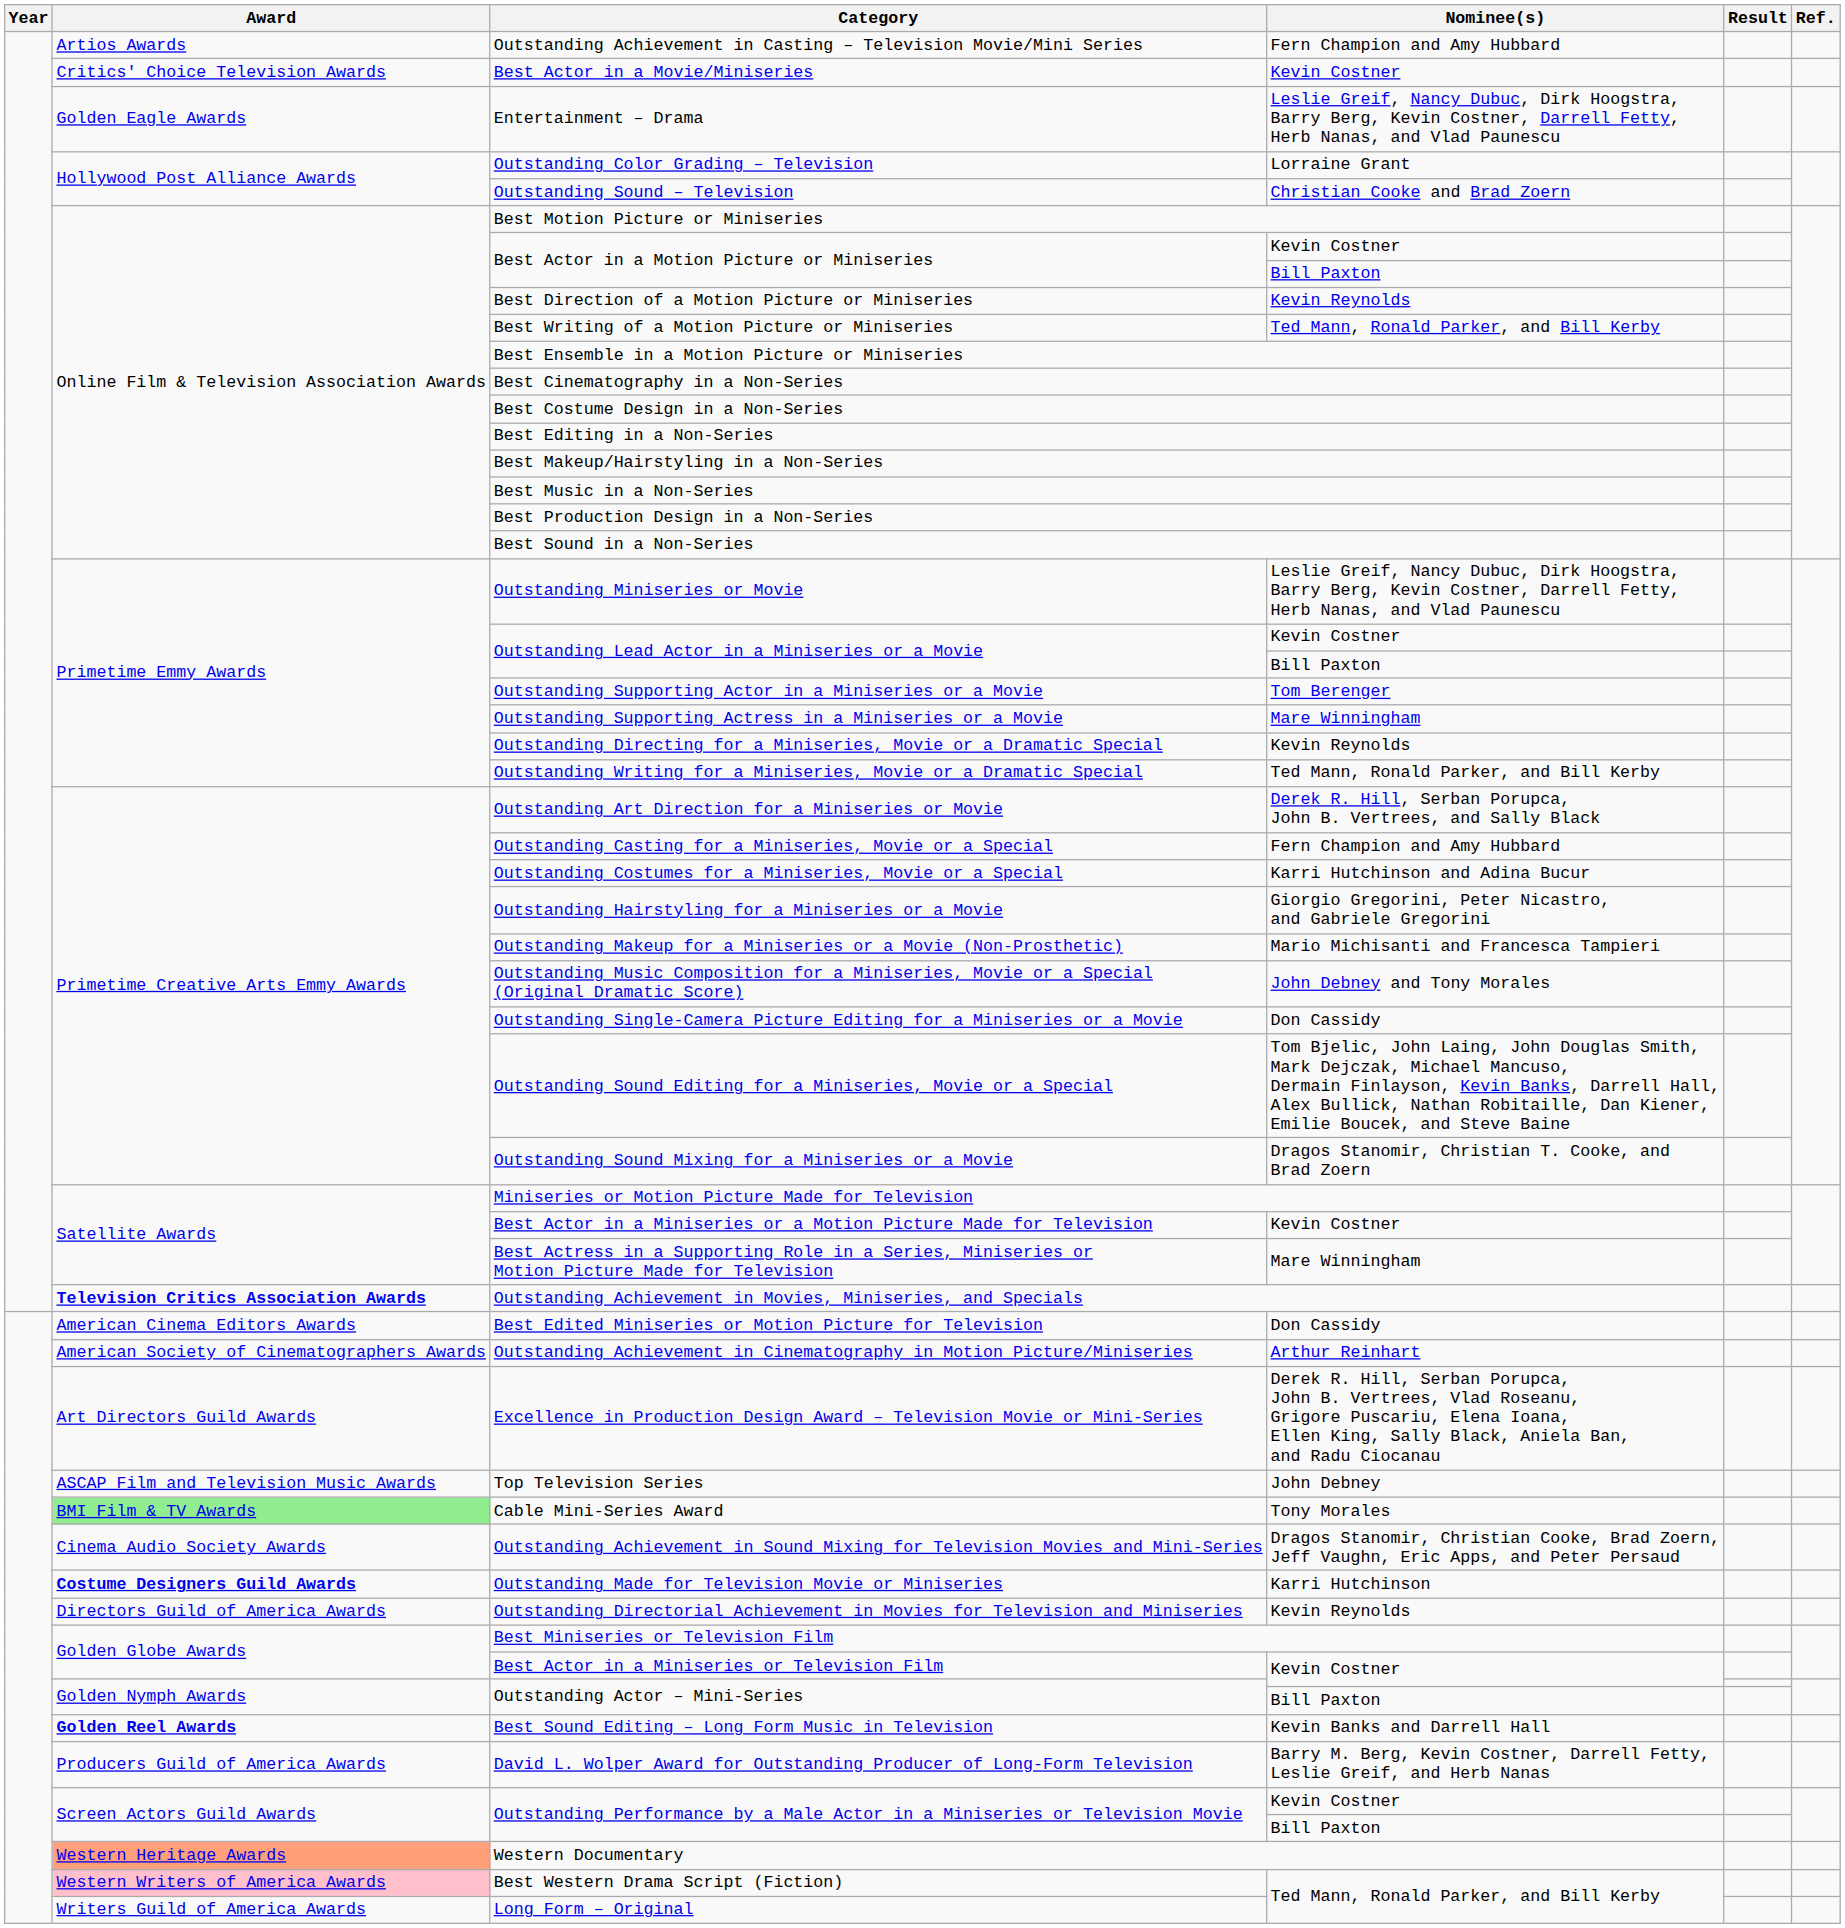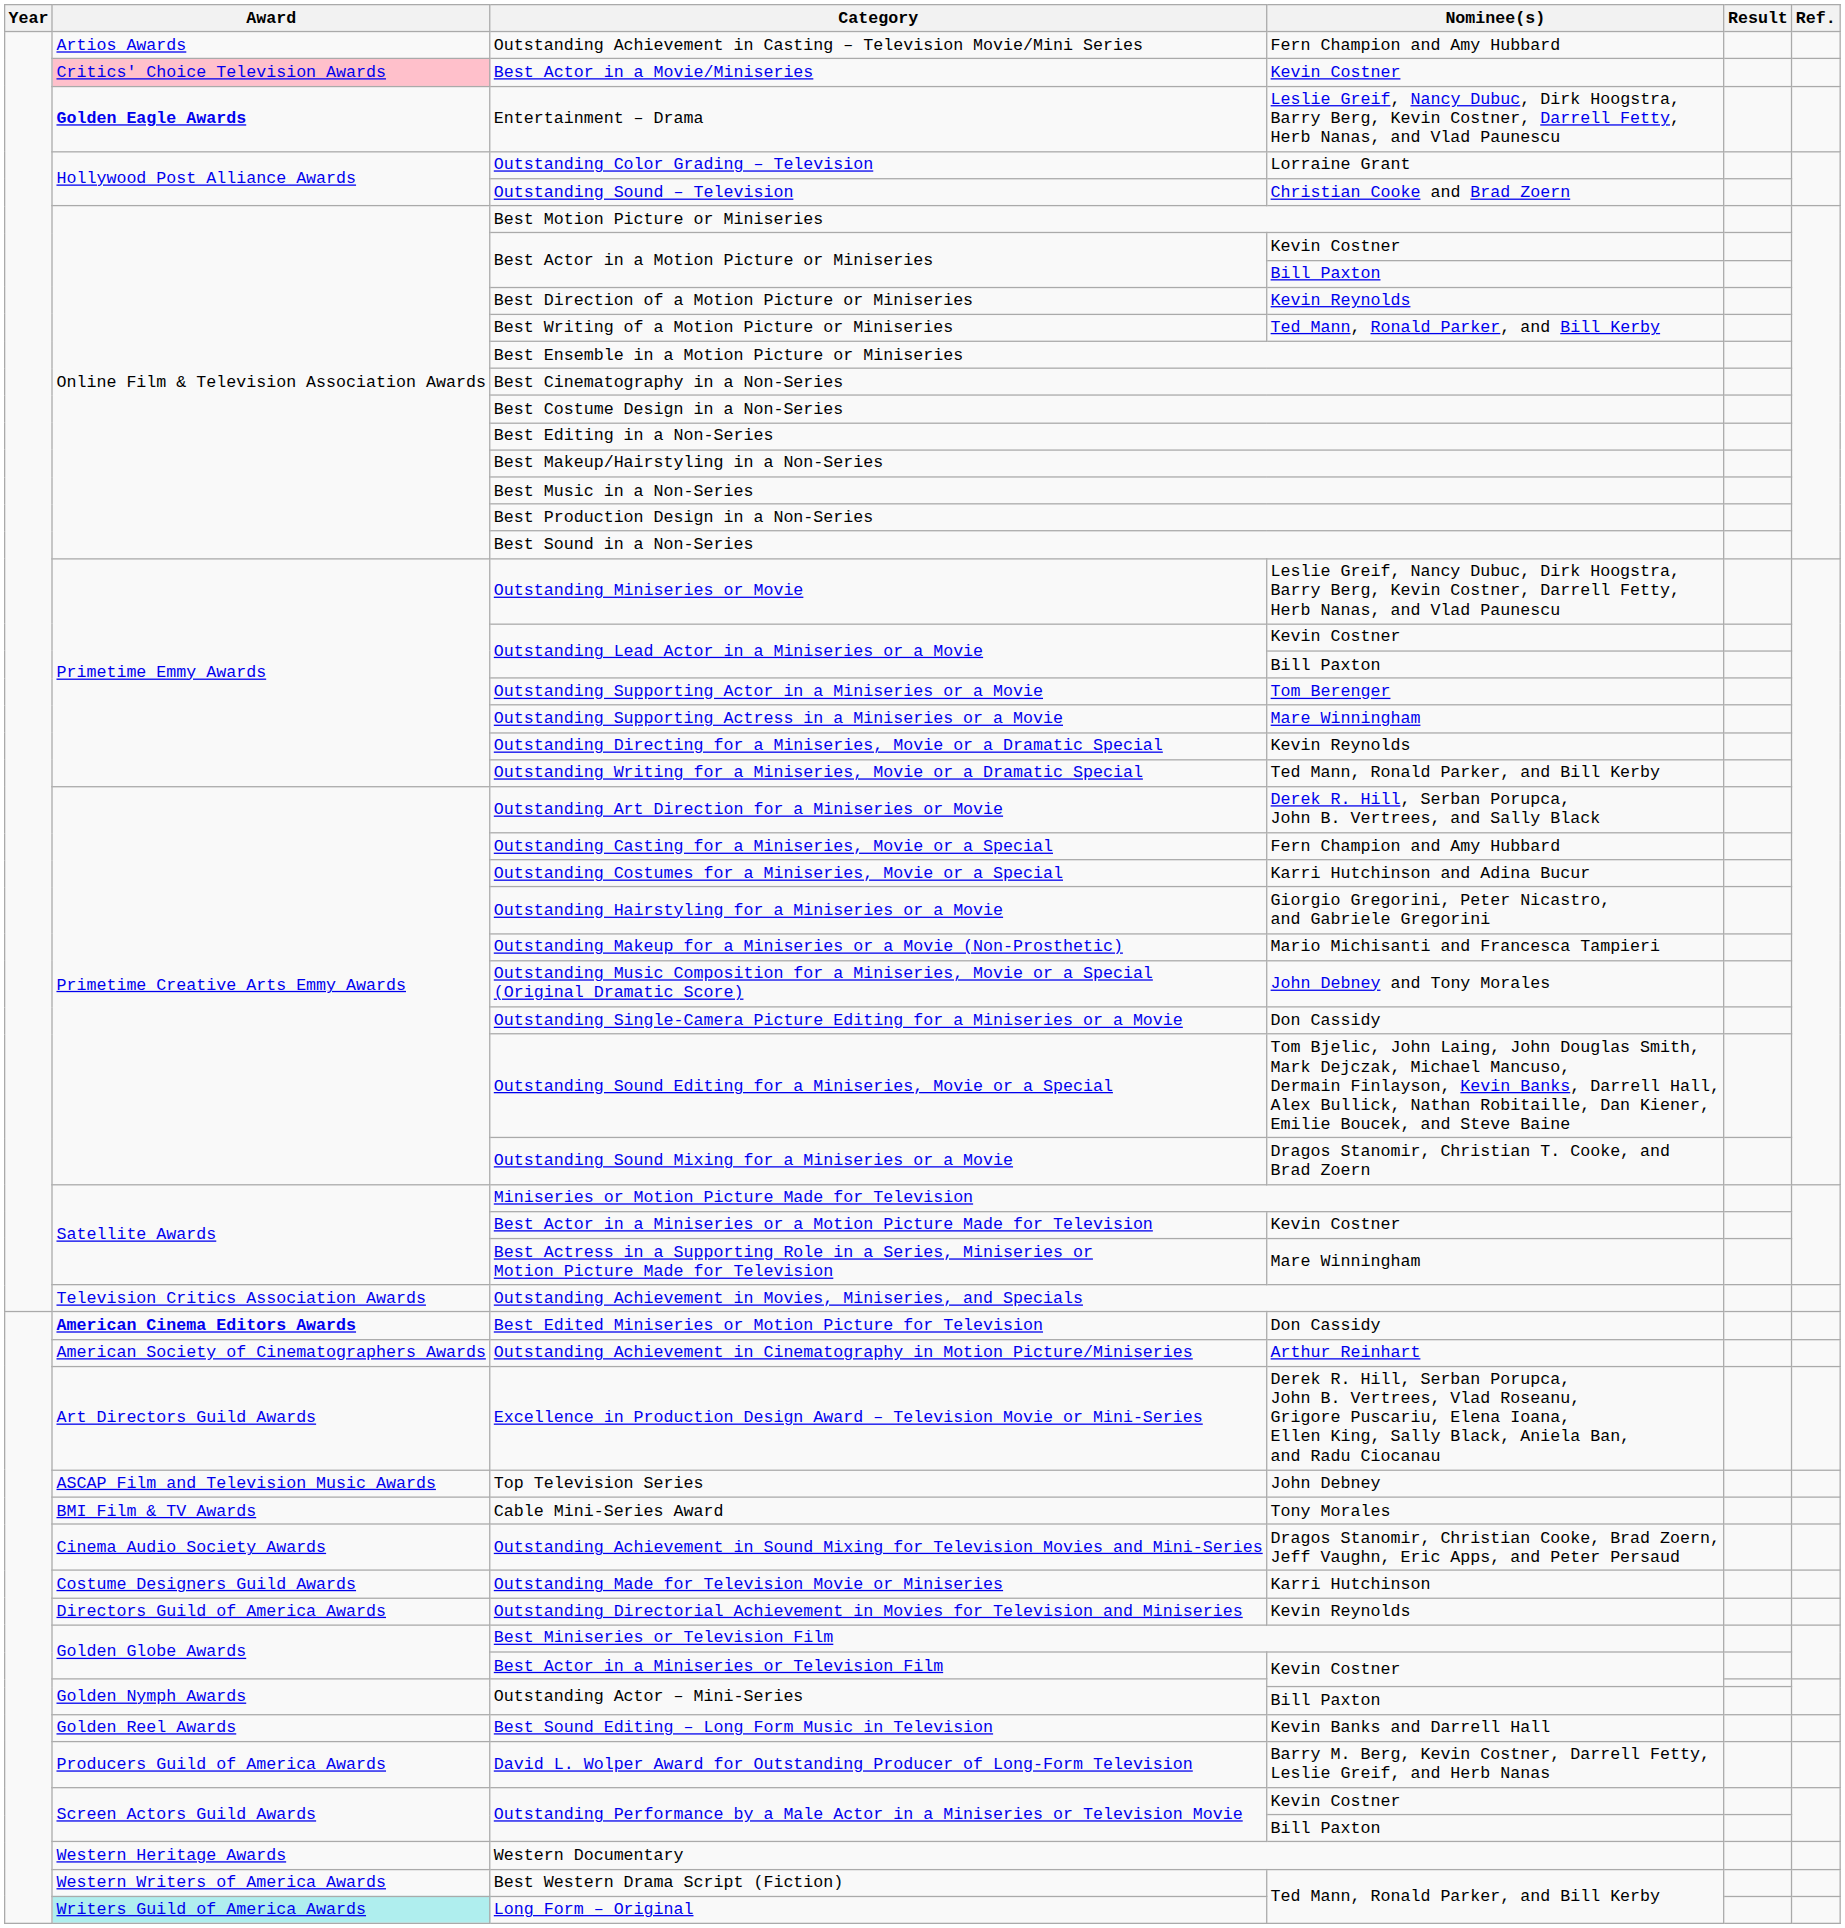(221, 72) no background -> (221, 72) pink background
(151, 119) normal -> (151, 119) bold
(241, 1298) bold -> (241, 1298) normal
(206, 1325) normal -> (206, 1325) bold
(156, 1511) lightgreen background -> (156, 1511) no background
(206, 1584) bold -> (206, 1584) normal
(146, 1728) bold -> (146, 1728) normal
(171, 1855) lightsalmon background -> (171, 1855) no background
(221, 1883) pink background -> (221, 1883) no background
(211, 1910) no background -> (211, 1910) paleturquoise background
